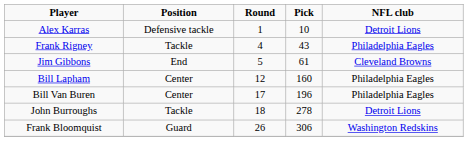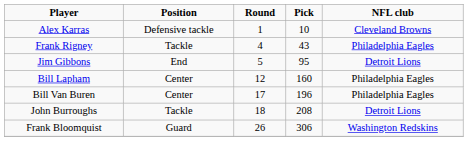(393, 29) Detroit Lions -> (393, 29) Cleveland Browns
(304, 62) 61 -> (304, 62) 95
(393, 62) Cleveland Browns -> (393, 62) Detroit Lions
(304, 111) 278 -> (304, 111) 208
